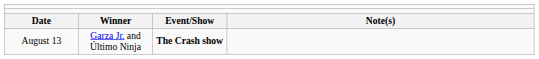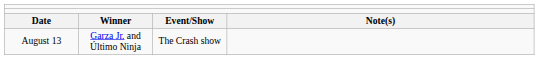(190, 41) bold -> (190, 41) normal
